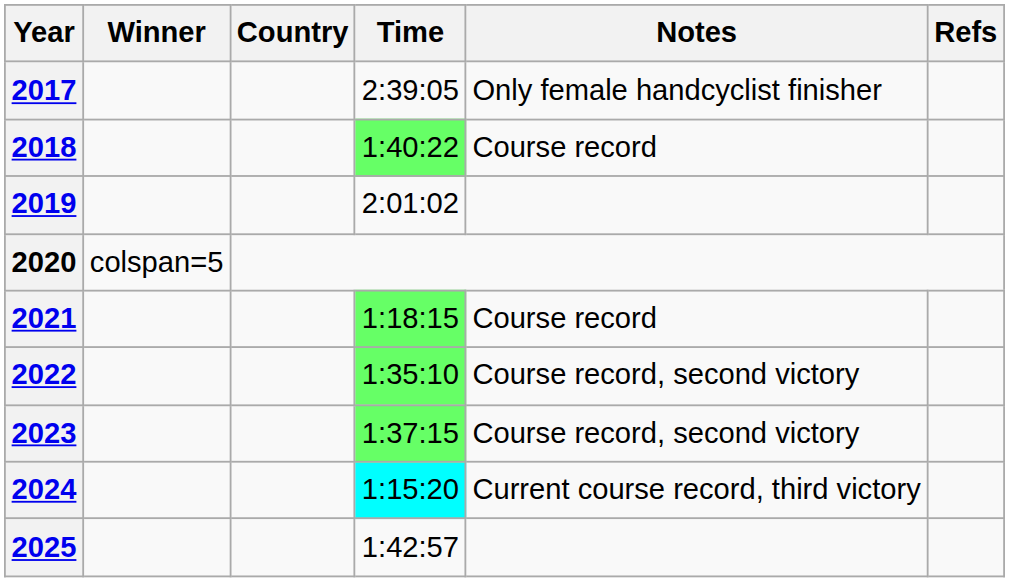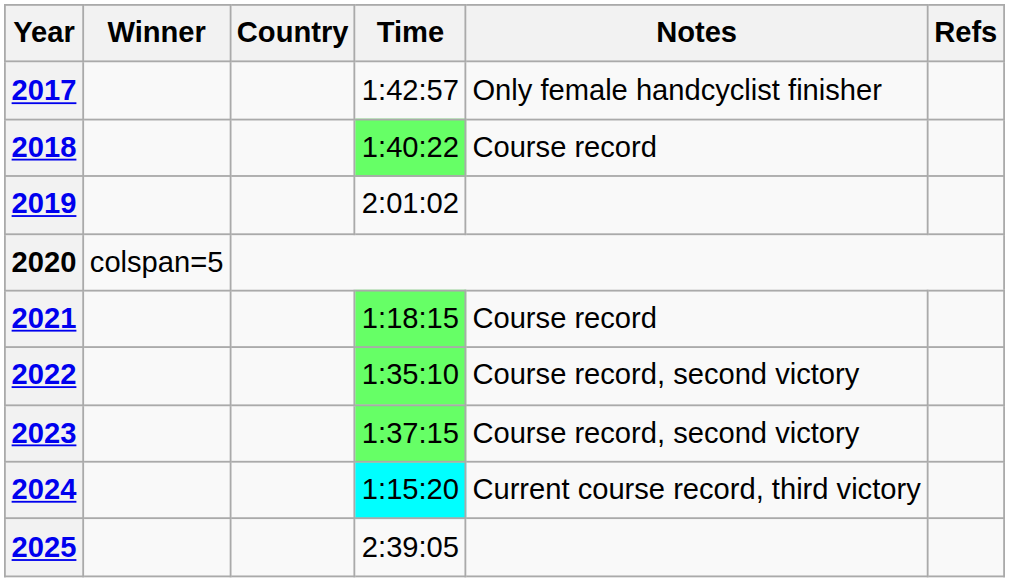(410, 90) 2:39:05 -> (410, 90) 1:42:57
(410, 546) 1:42:57 -> (410, 546) 2:39:05
